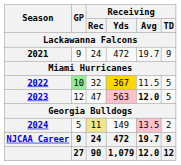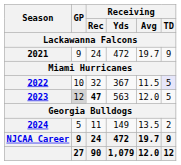(79, 82) lightgreen background -> (79, 82) no background
(121, 82) gold background -> (121, 82) no background
(169, 82) no background -> (169, 82) lavender background
(79, 97) no background -> (79, 97) lightgrey background
(96, 97) normal -> (96, 97) bold
(121, 97) pink background -> (121, 97) no background
(149, 97) bold -> (149, 97) normal
(96, 125) khaki background -> (96, 125) no background
(149, 125) pink background -> (149, 125) no background
